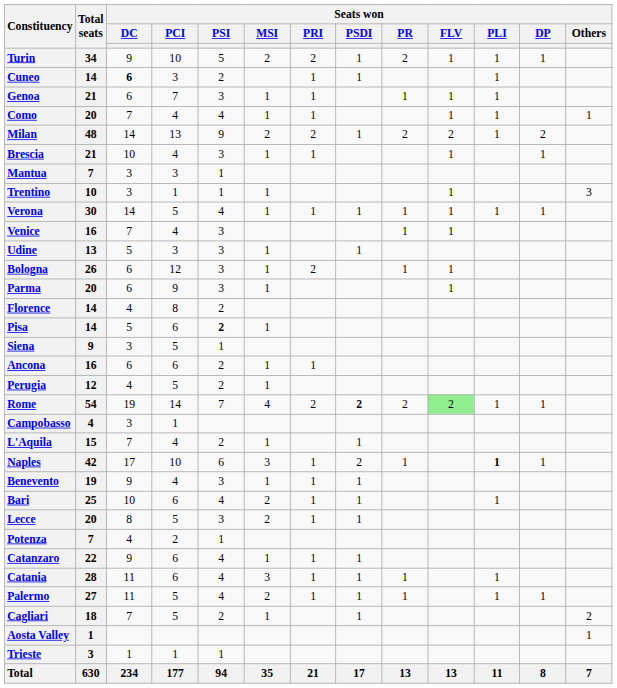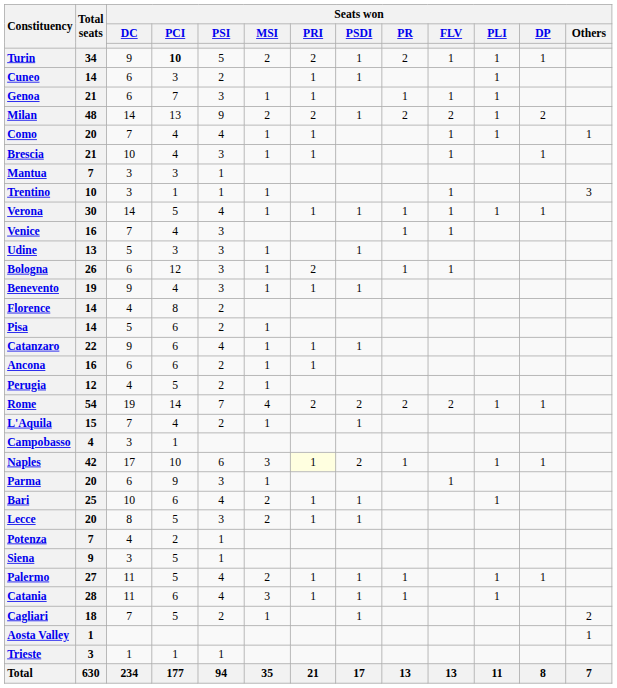(175, 58) normal -> (175, 58) bold
(129, 77) bold -> (129, 77) normal
rows swapped: (22, 135) <-> (22, 116)
rows swapped: (24, 289) <-> (33, 481)
(221, 327) bold -> (221, 327) normal
rows swapped: (21, 347) <-> (33, 558)
(359, 404) bold -> (359, 404) normal
(451, 404) lightgreen background -> (451, 404) no background
rows swapped: (29, 443) <-> (39, 423)
(313, 462) no background -> (313, 462) lightyellow background
(497, 462) bold -> (497, 462) normal
rows swapped: (27, 577) <-> (28, 597)
